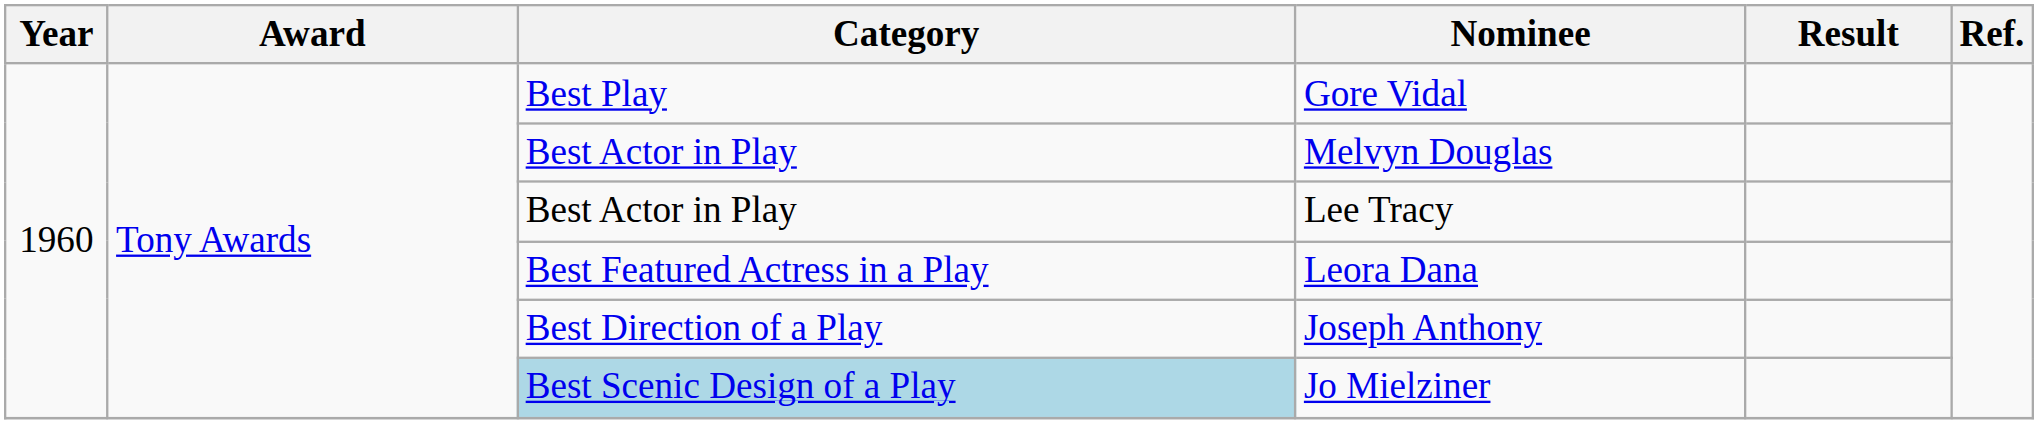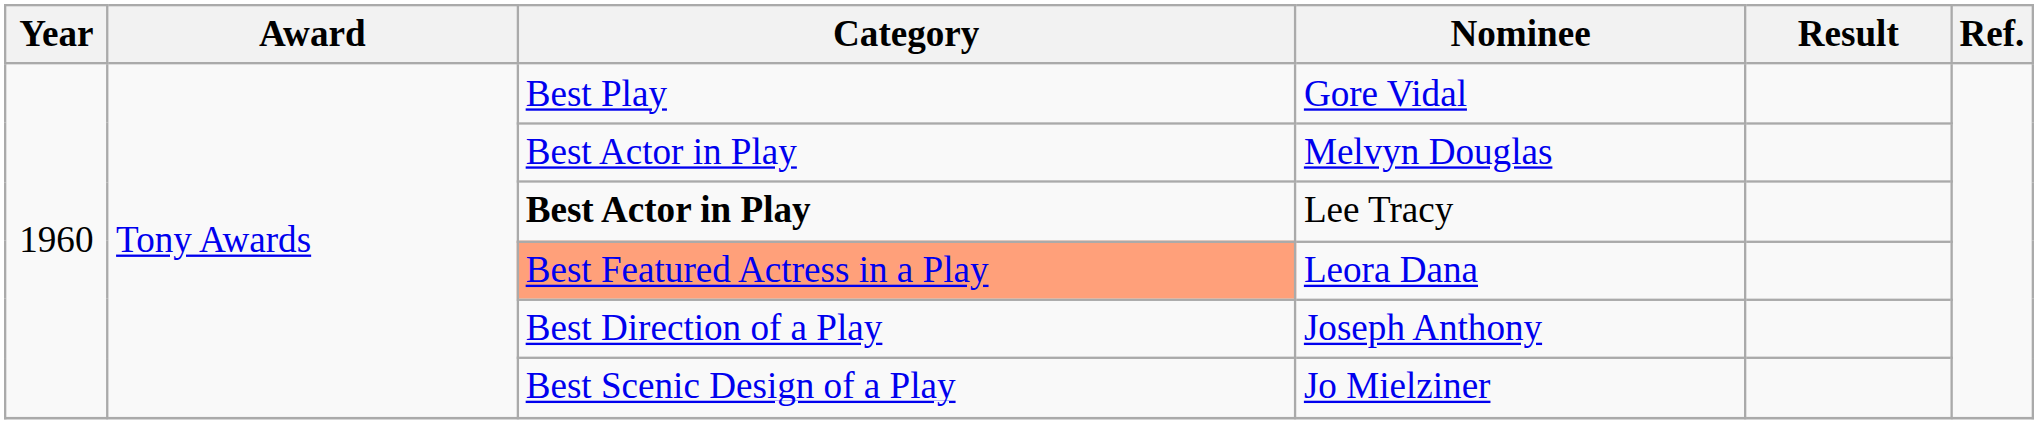(661, 210) normal -> (668, 210) bold
(757, 269) no background -> (757, 269) lightsalmon background
(741, 387) lightblue background -> (741, 387) no background
